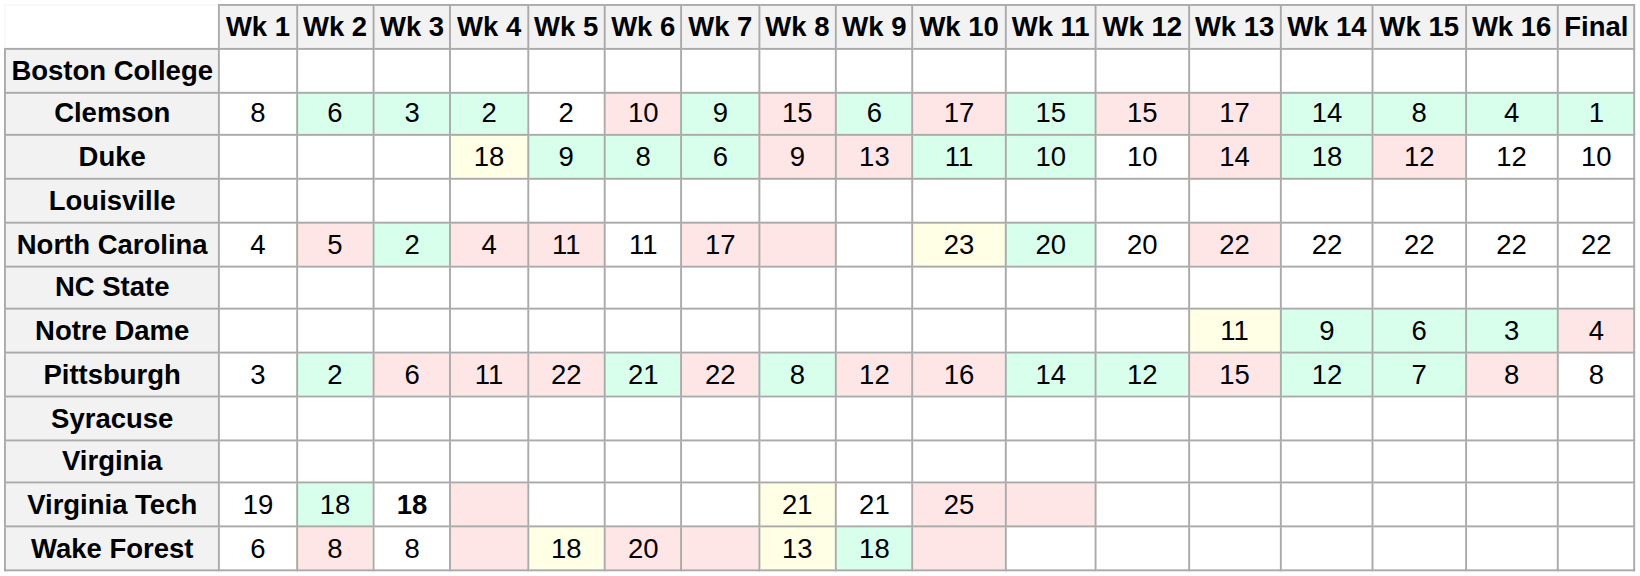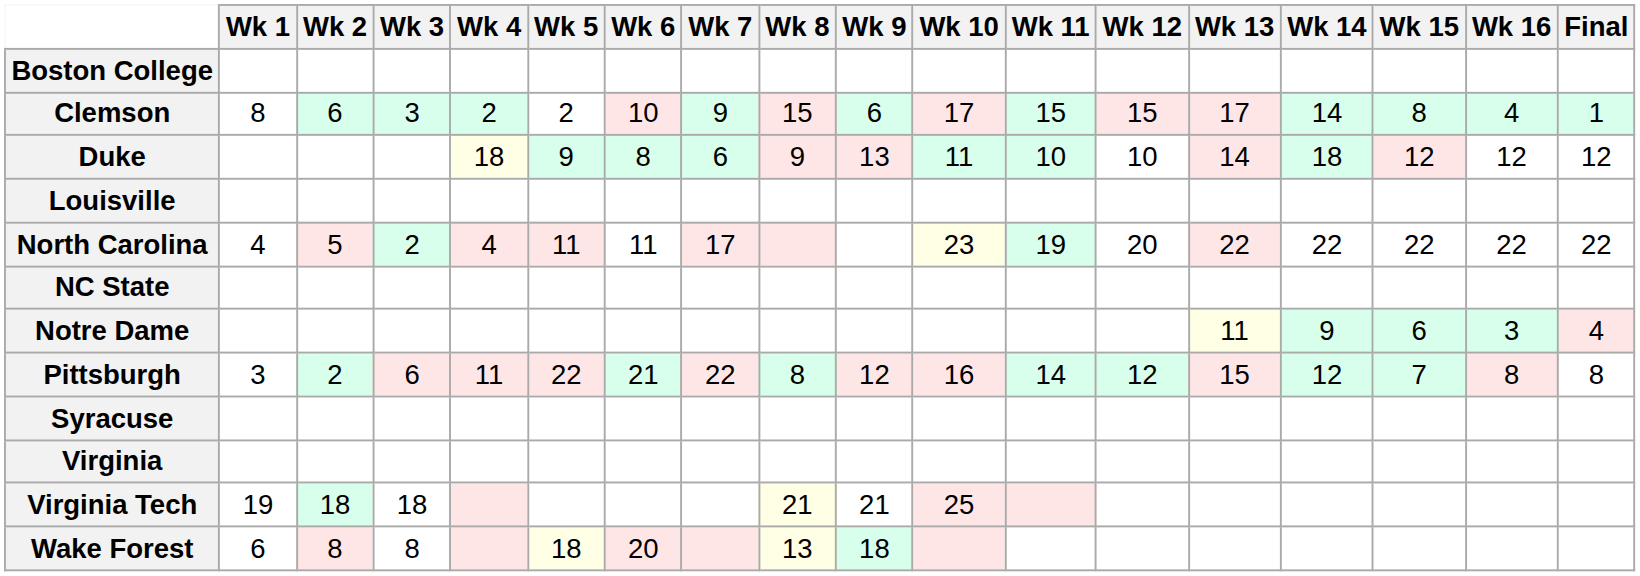(1596, 157) 10 -> (1596, 157) 12
(1051, 244) 20 -> (1051, 244) 19
(412, 505) bold -> (412, 505) normal
